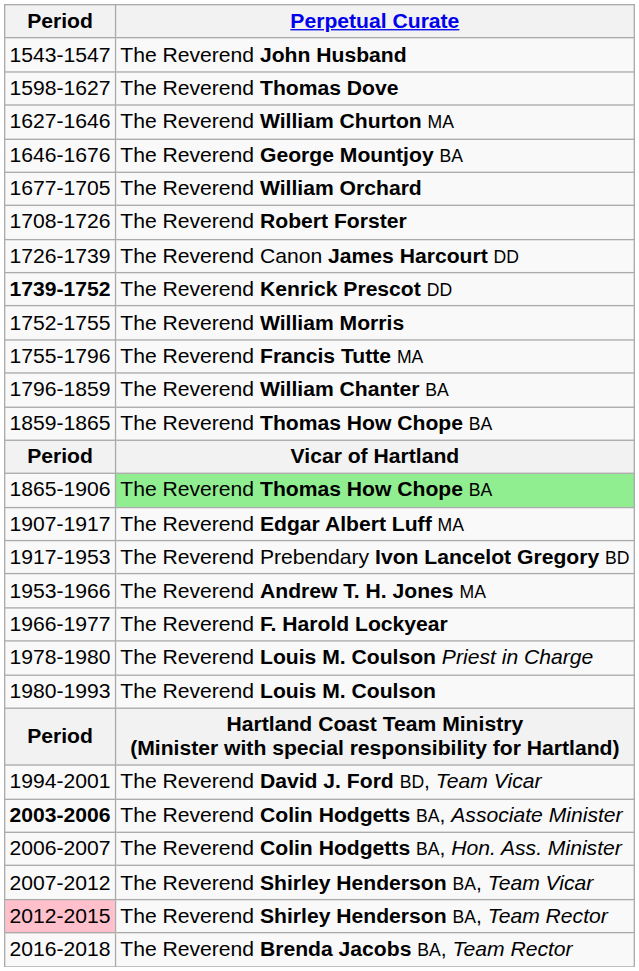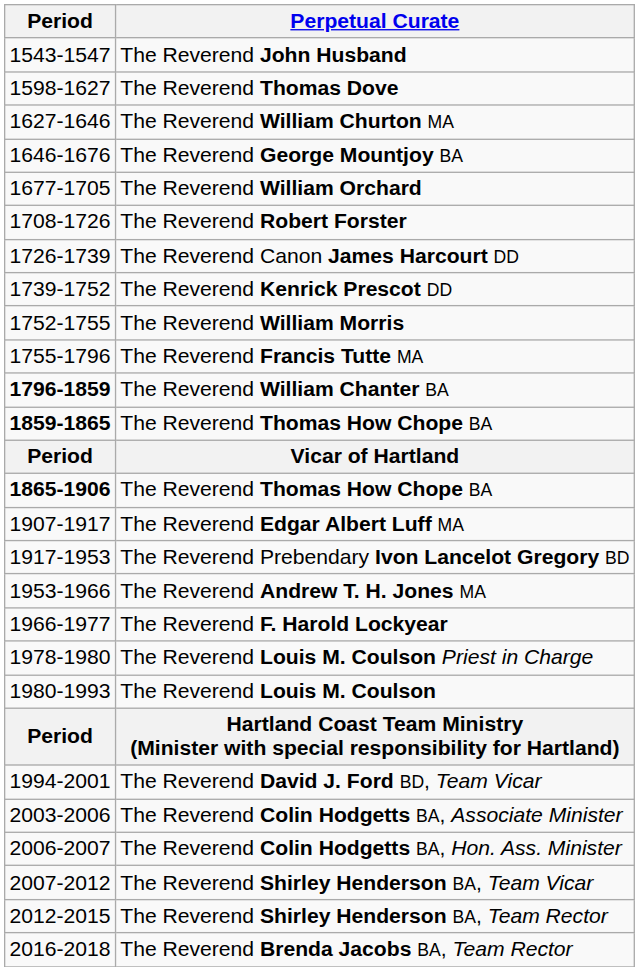(60, 289) bold -> (60, 289) normal
(60, 389) normal -> (60, 389) bold
(60, 423) normal -> (60, 423) bold
(60, 490) normal -> (60, 490) bold
(306, 490) lightgreen background -> (306, 490) no background
(60, 815) bold -> (60, 815) normal
(60, 915) pink background -> (60, 915) no background
